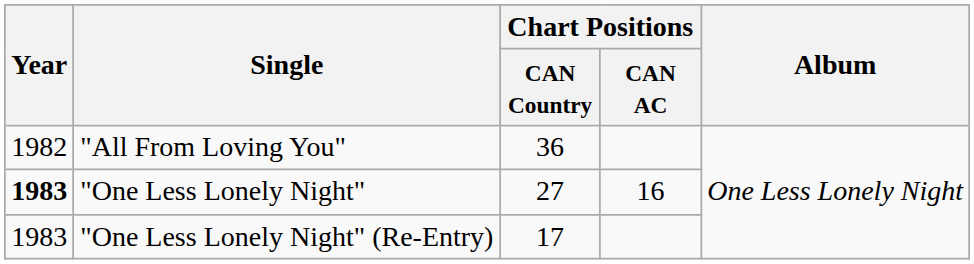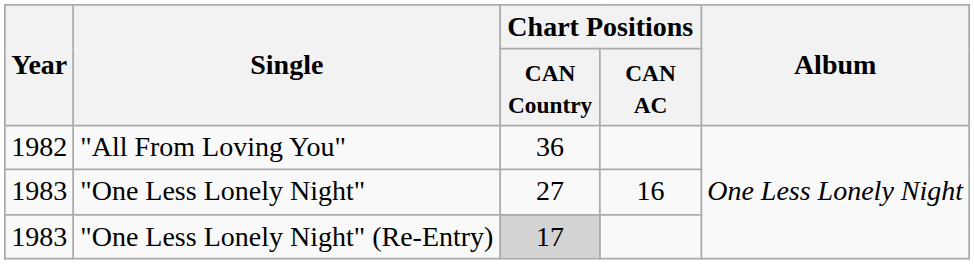(39, 191) bold -> (39, 191) normal
(550, 235) no background -> (550, 235) lightgrey background
